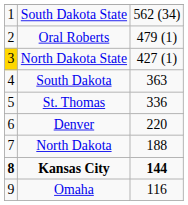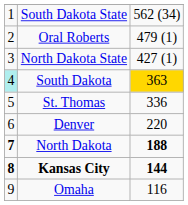(11, 59) gold background -> (11, 59) no background
(11, 80) no background -> (11, 80) paleturquoise background
(157, 80) no background -> (157, 80) gold background
(11, 146) normal -> (11, 146) bold
(157, 146) normal -> (157, 146) bold
